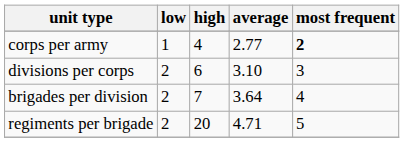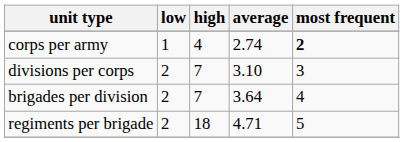(247, 44) 2.77 -> (247, 44) 2.74
(198, 71) 6 -> (198, 71) 7
(202, 123) 20 -> (202, 123) 18
